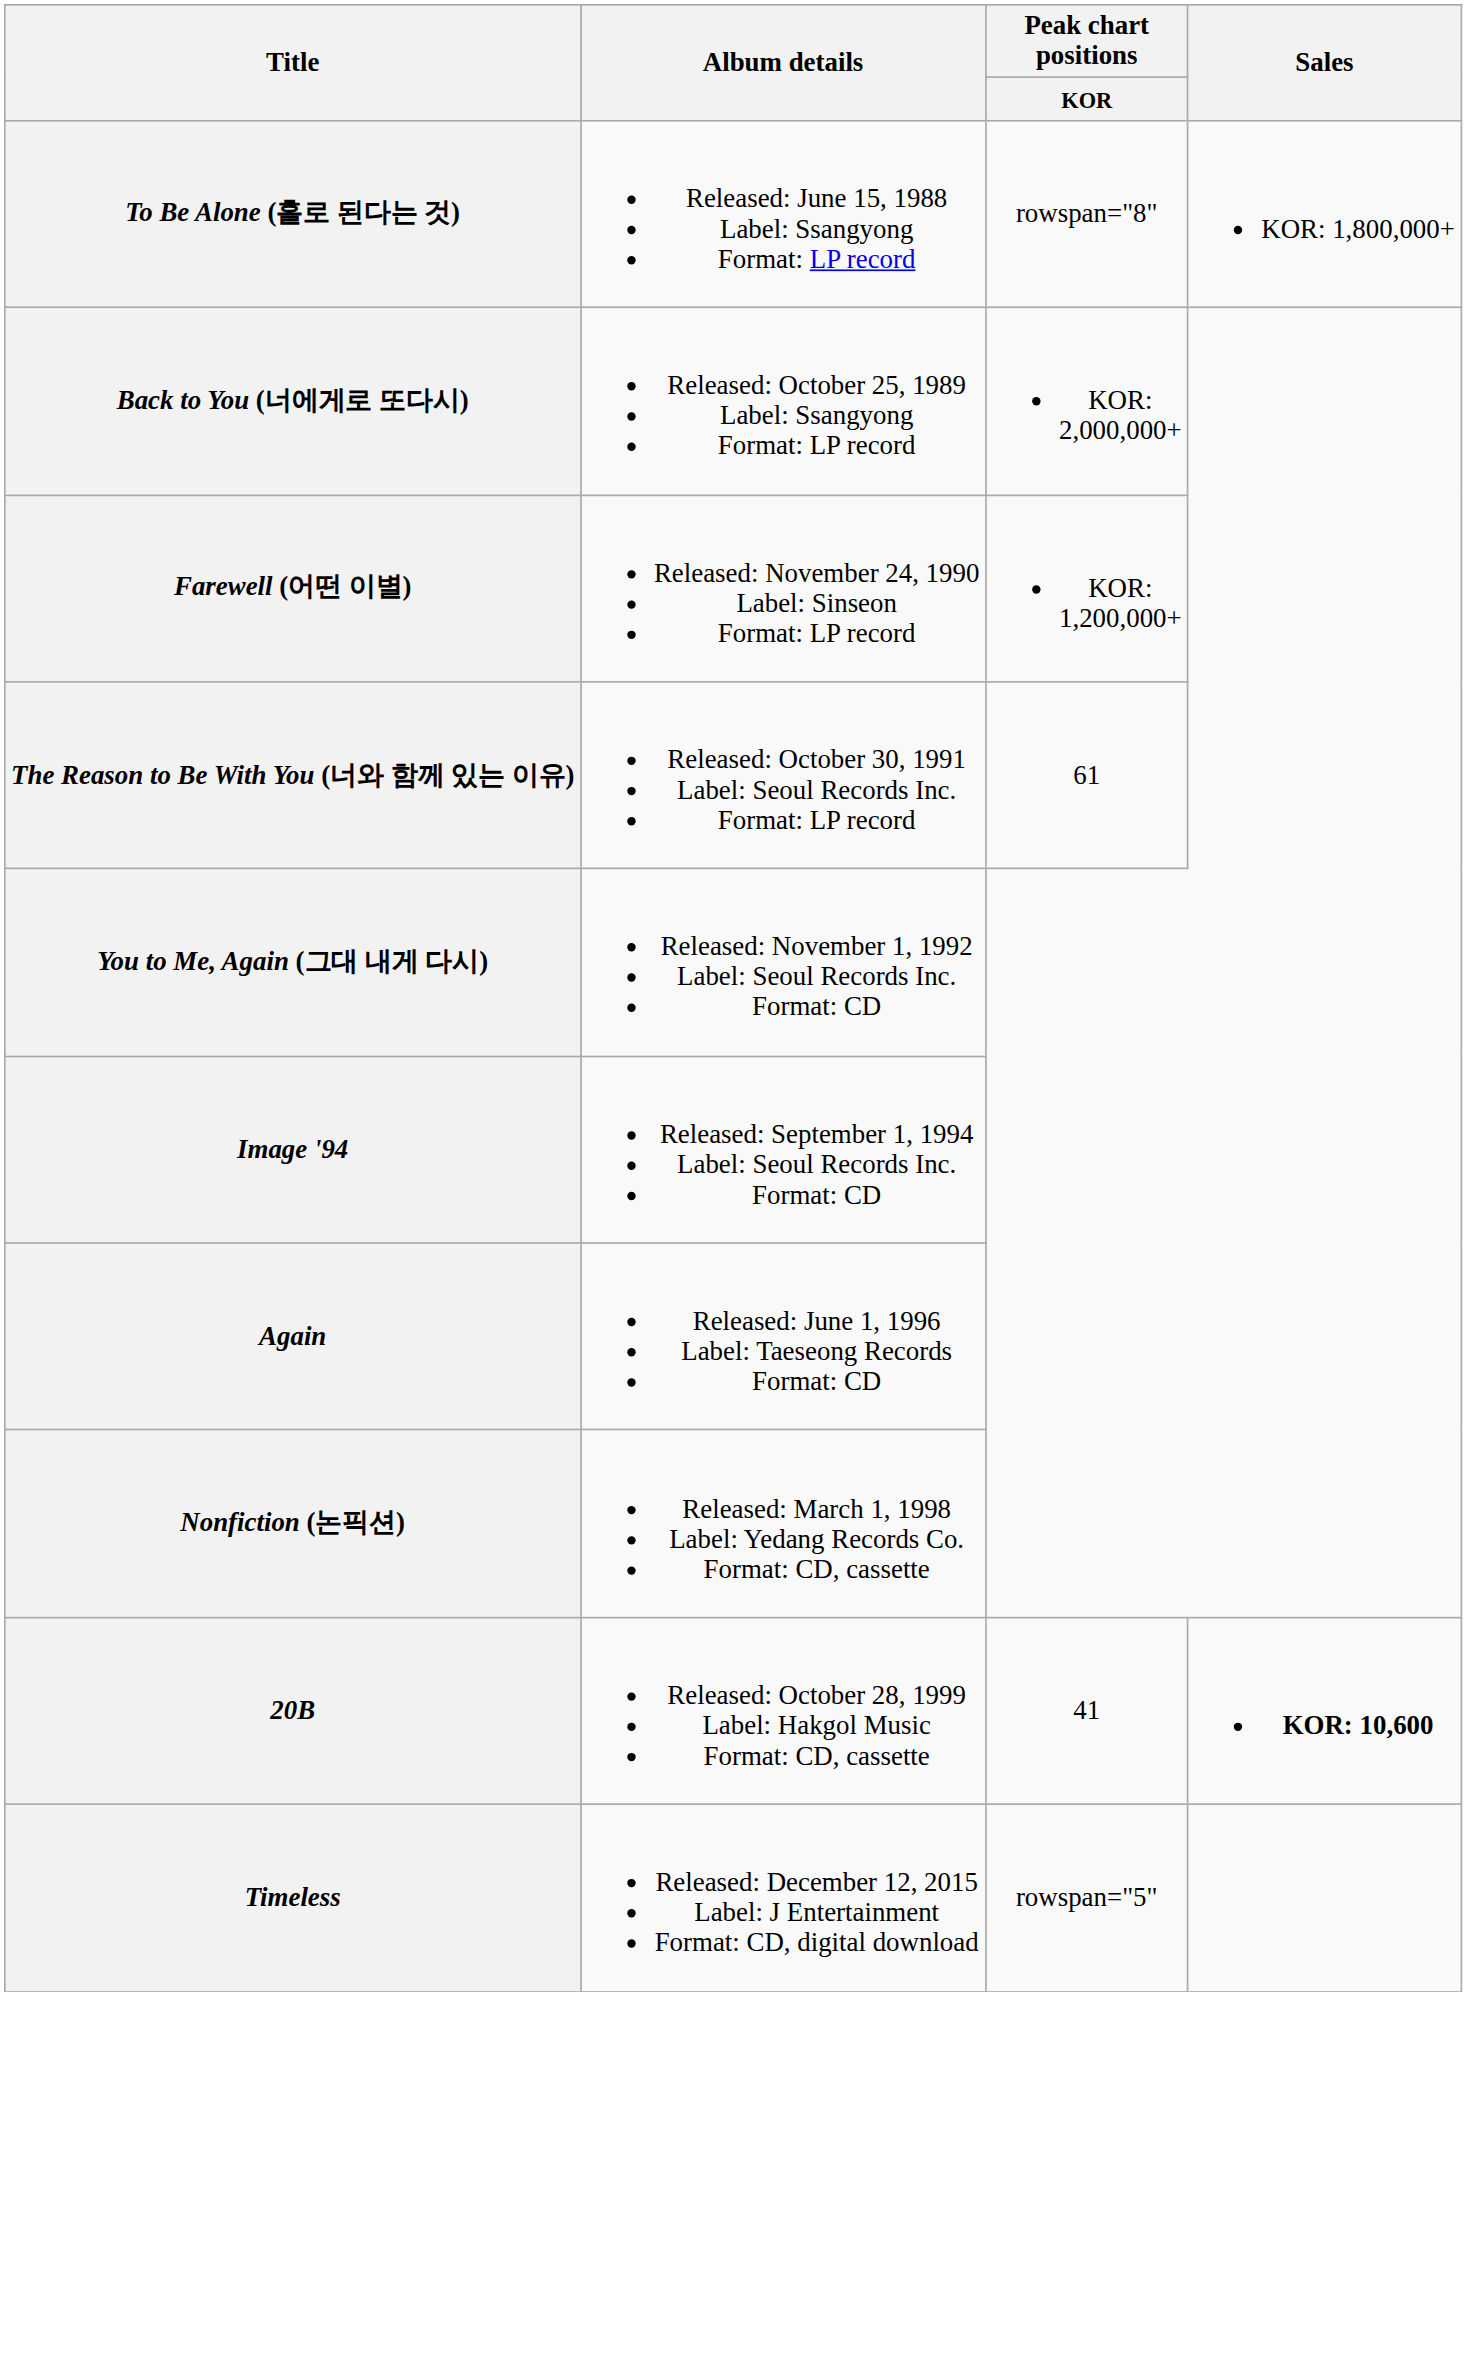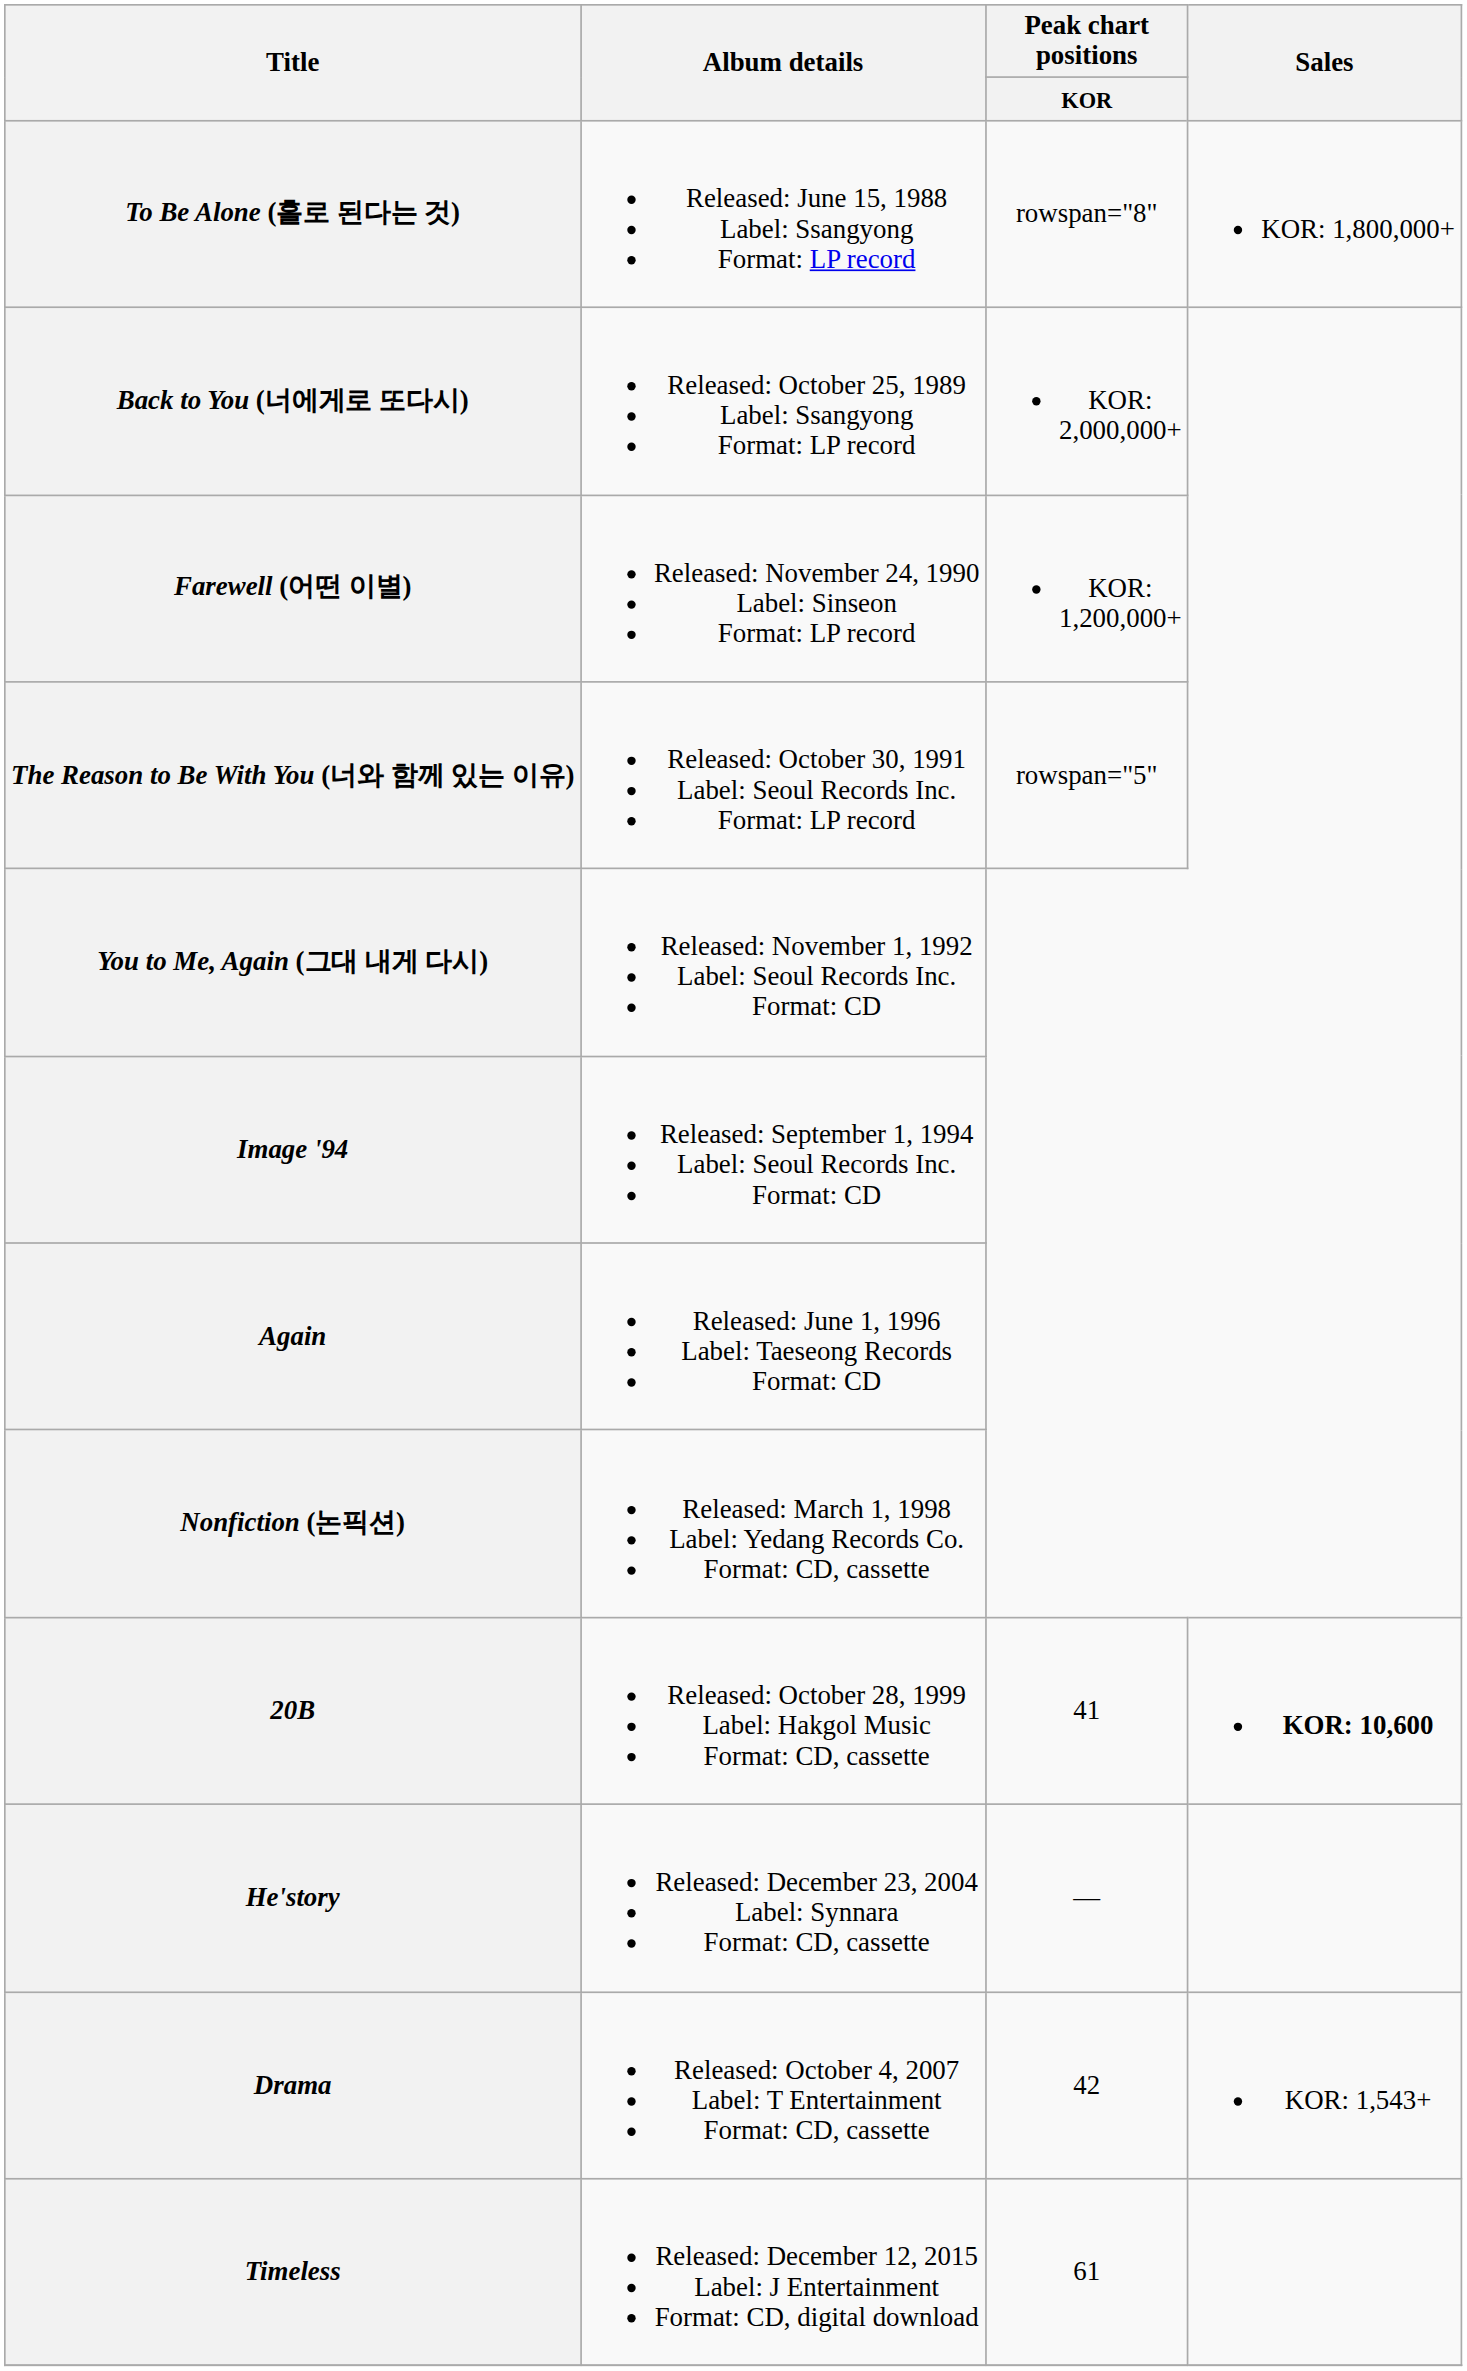(1087, 774) 61 -> (1087, 774) rowspan="5"
+ row: (293, 1897)
+ row: (293, 2084)
(1087, 1897) rowspan="5" -> (1087, 2271) 61
